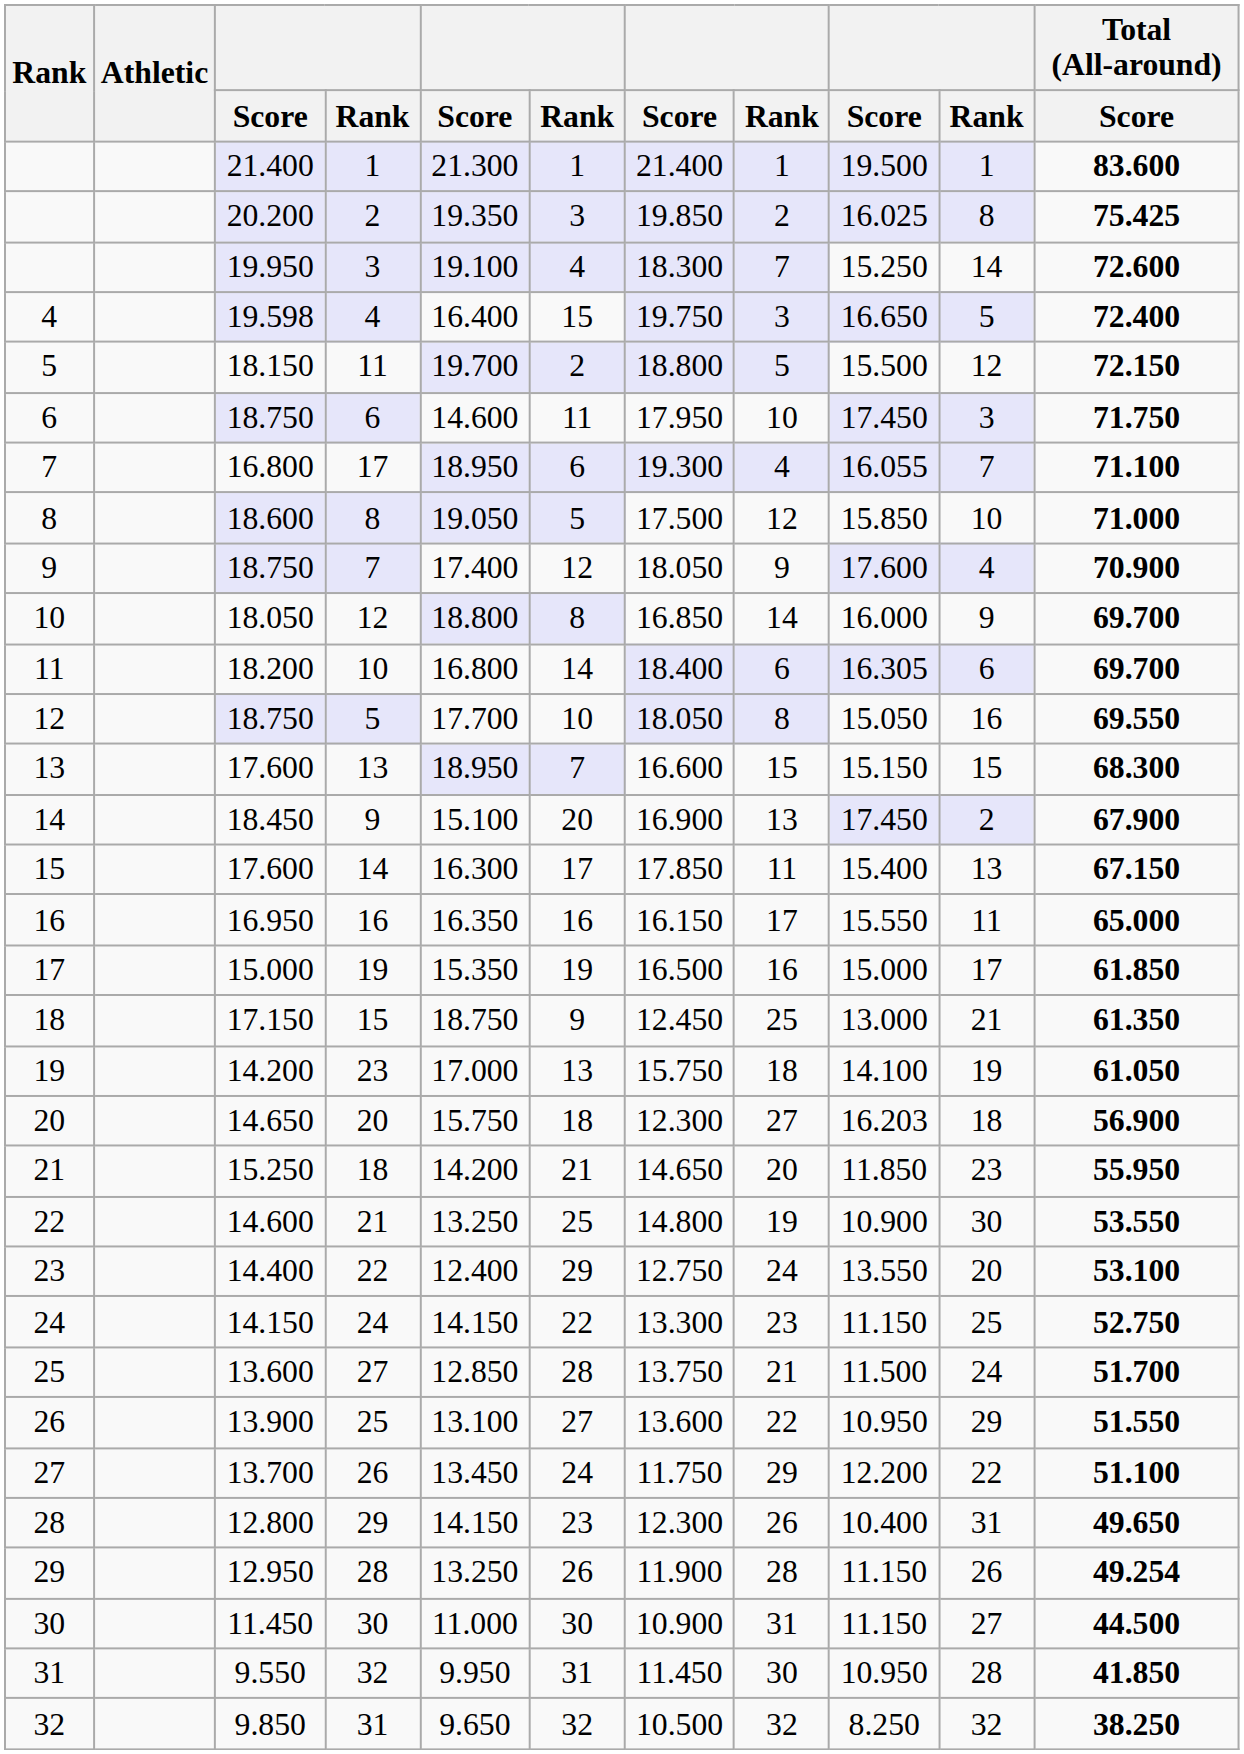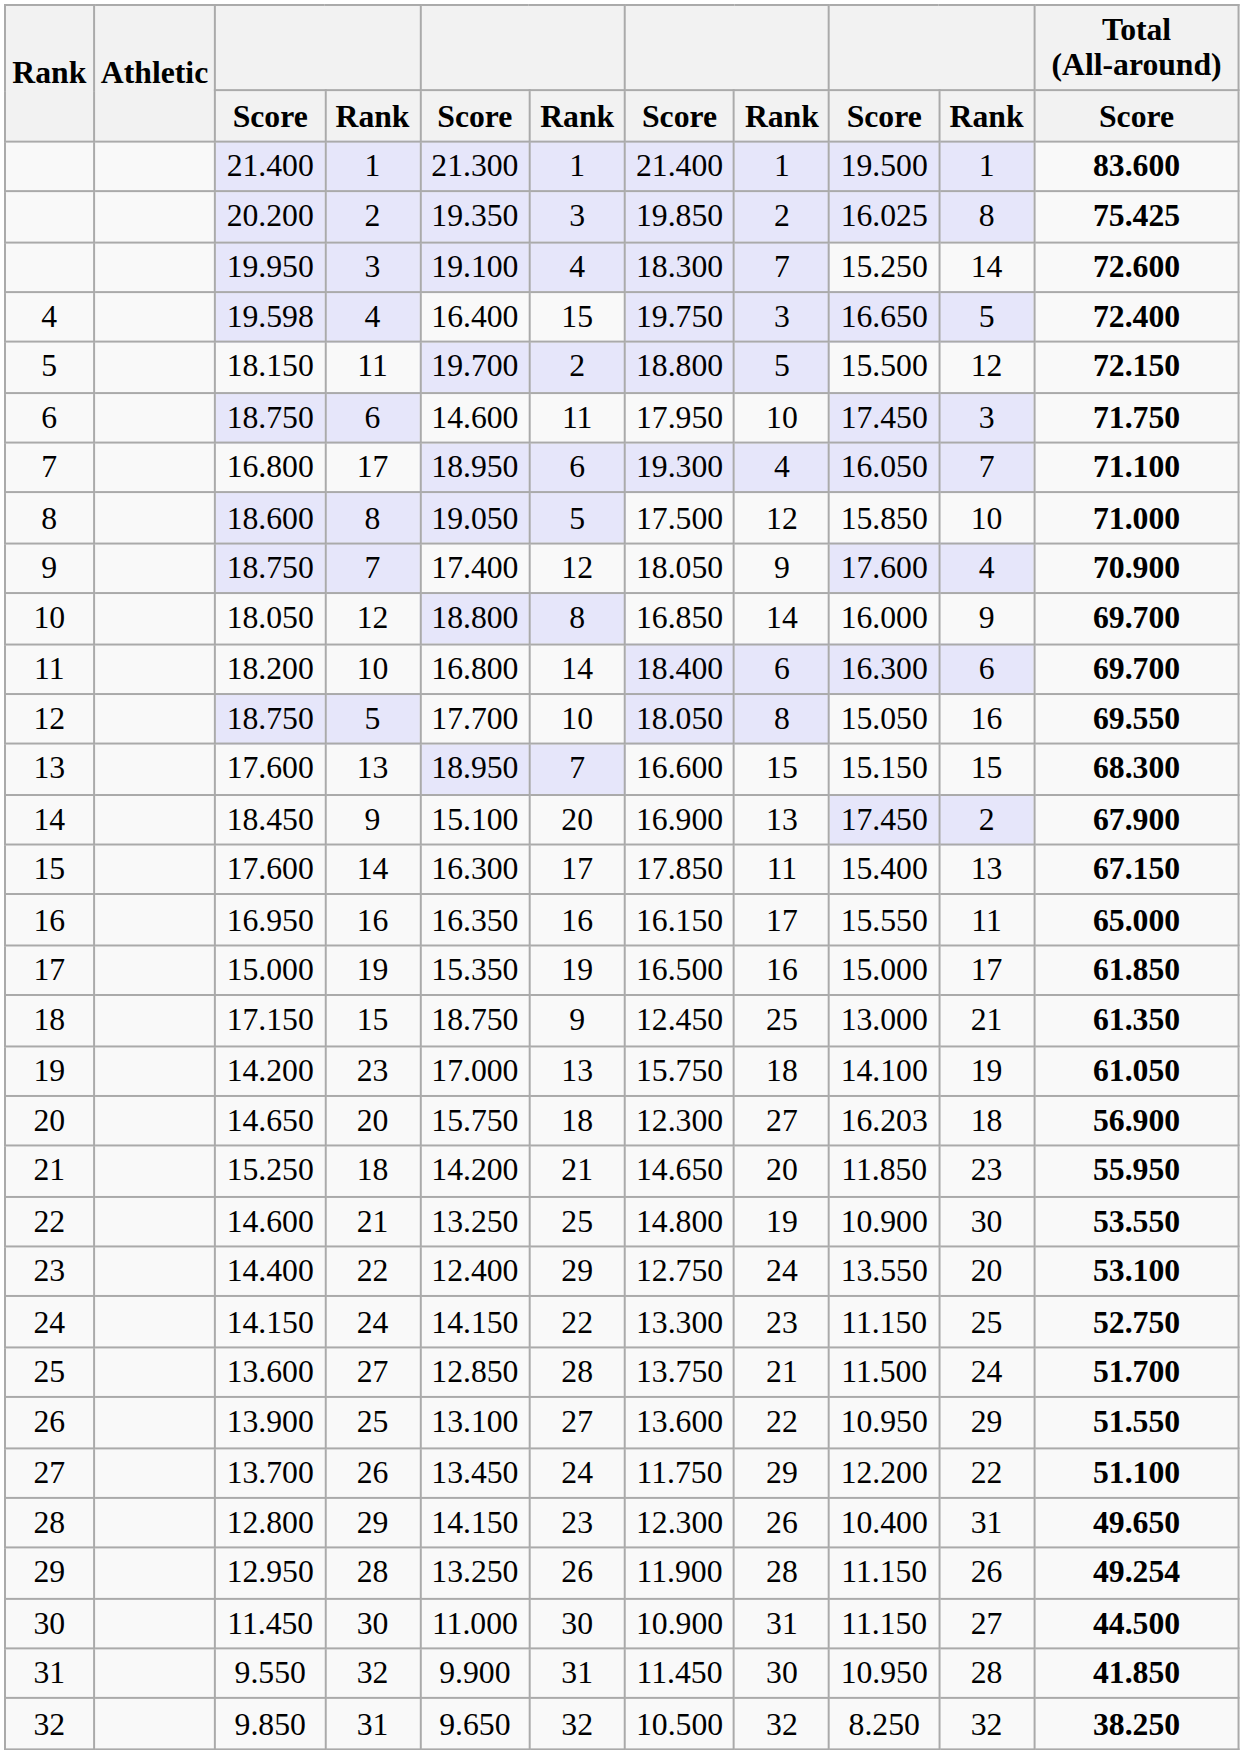(884, 467) 16.055 -> (884, 467) 16.050
(884, 668) 16.305 -> (884, 668) 16.300
(475, 1673) 9.950 -> (475, 1673) 9.900
